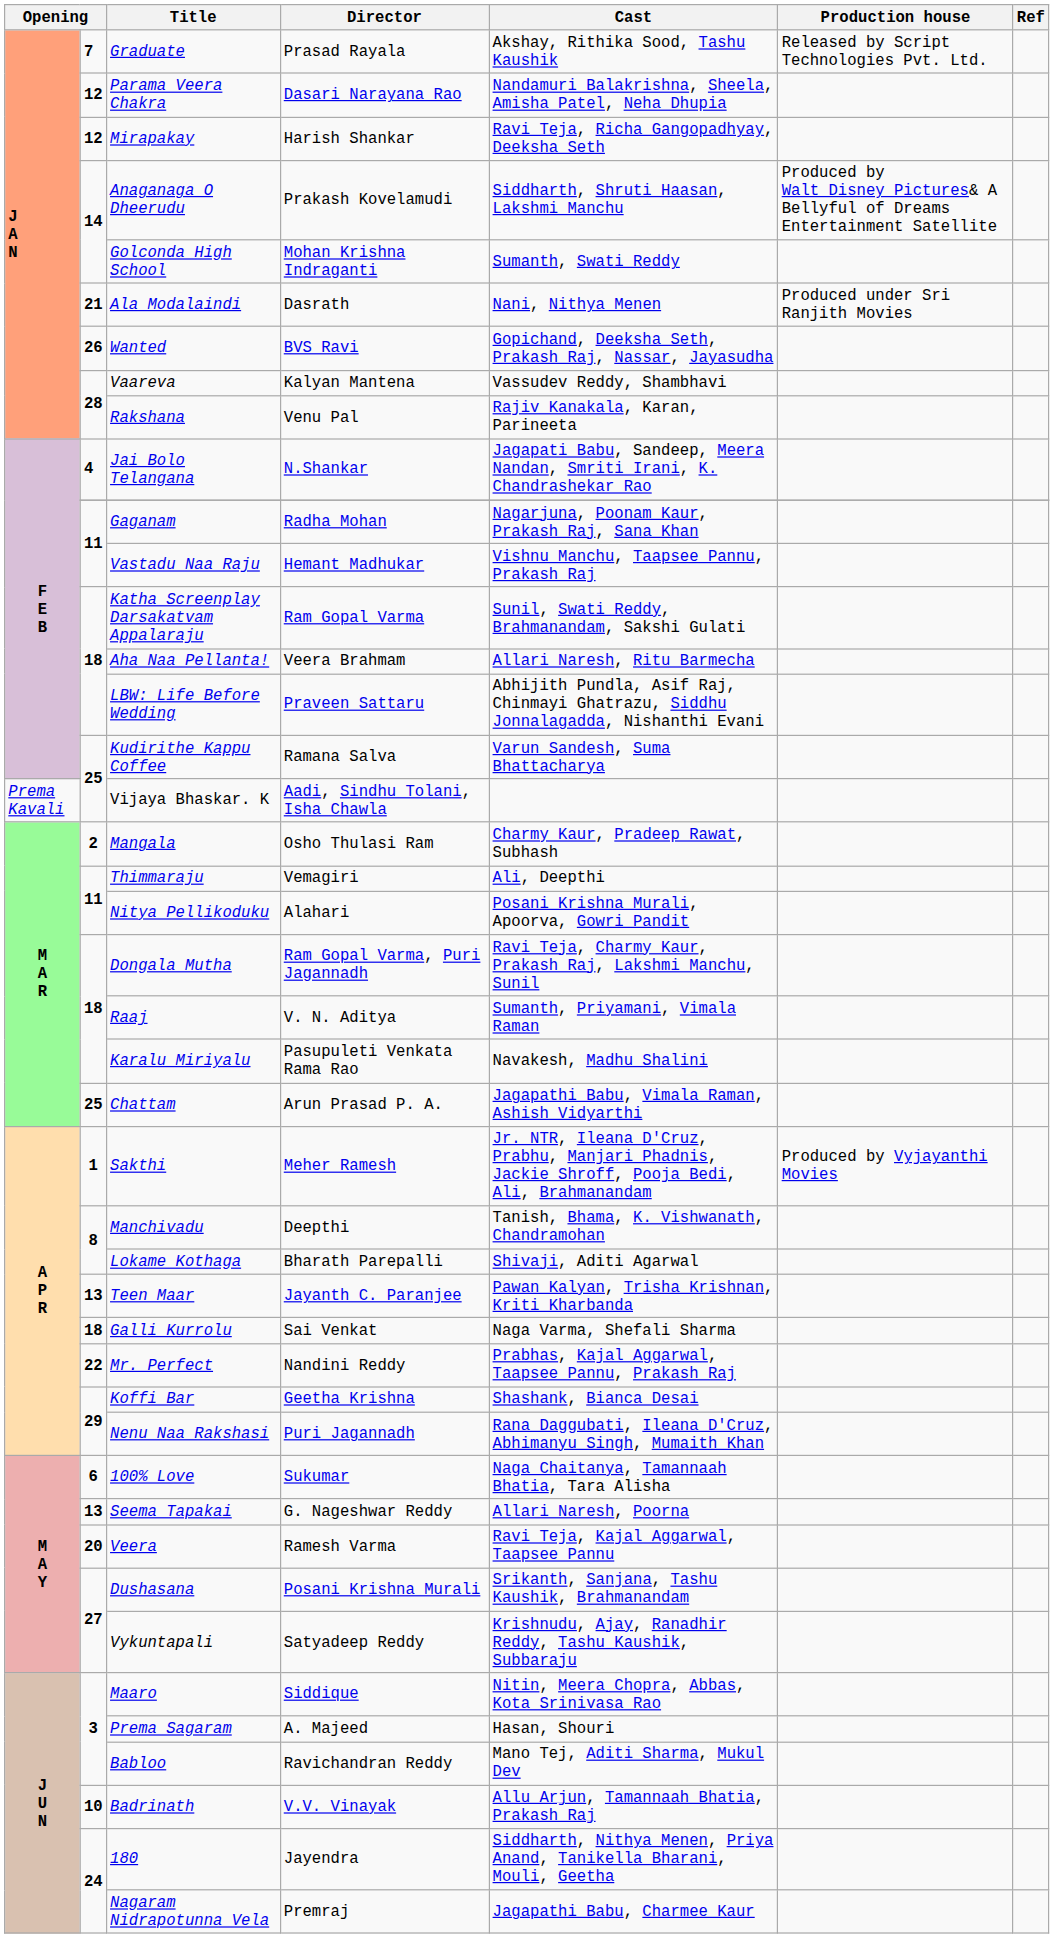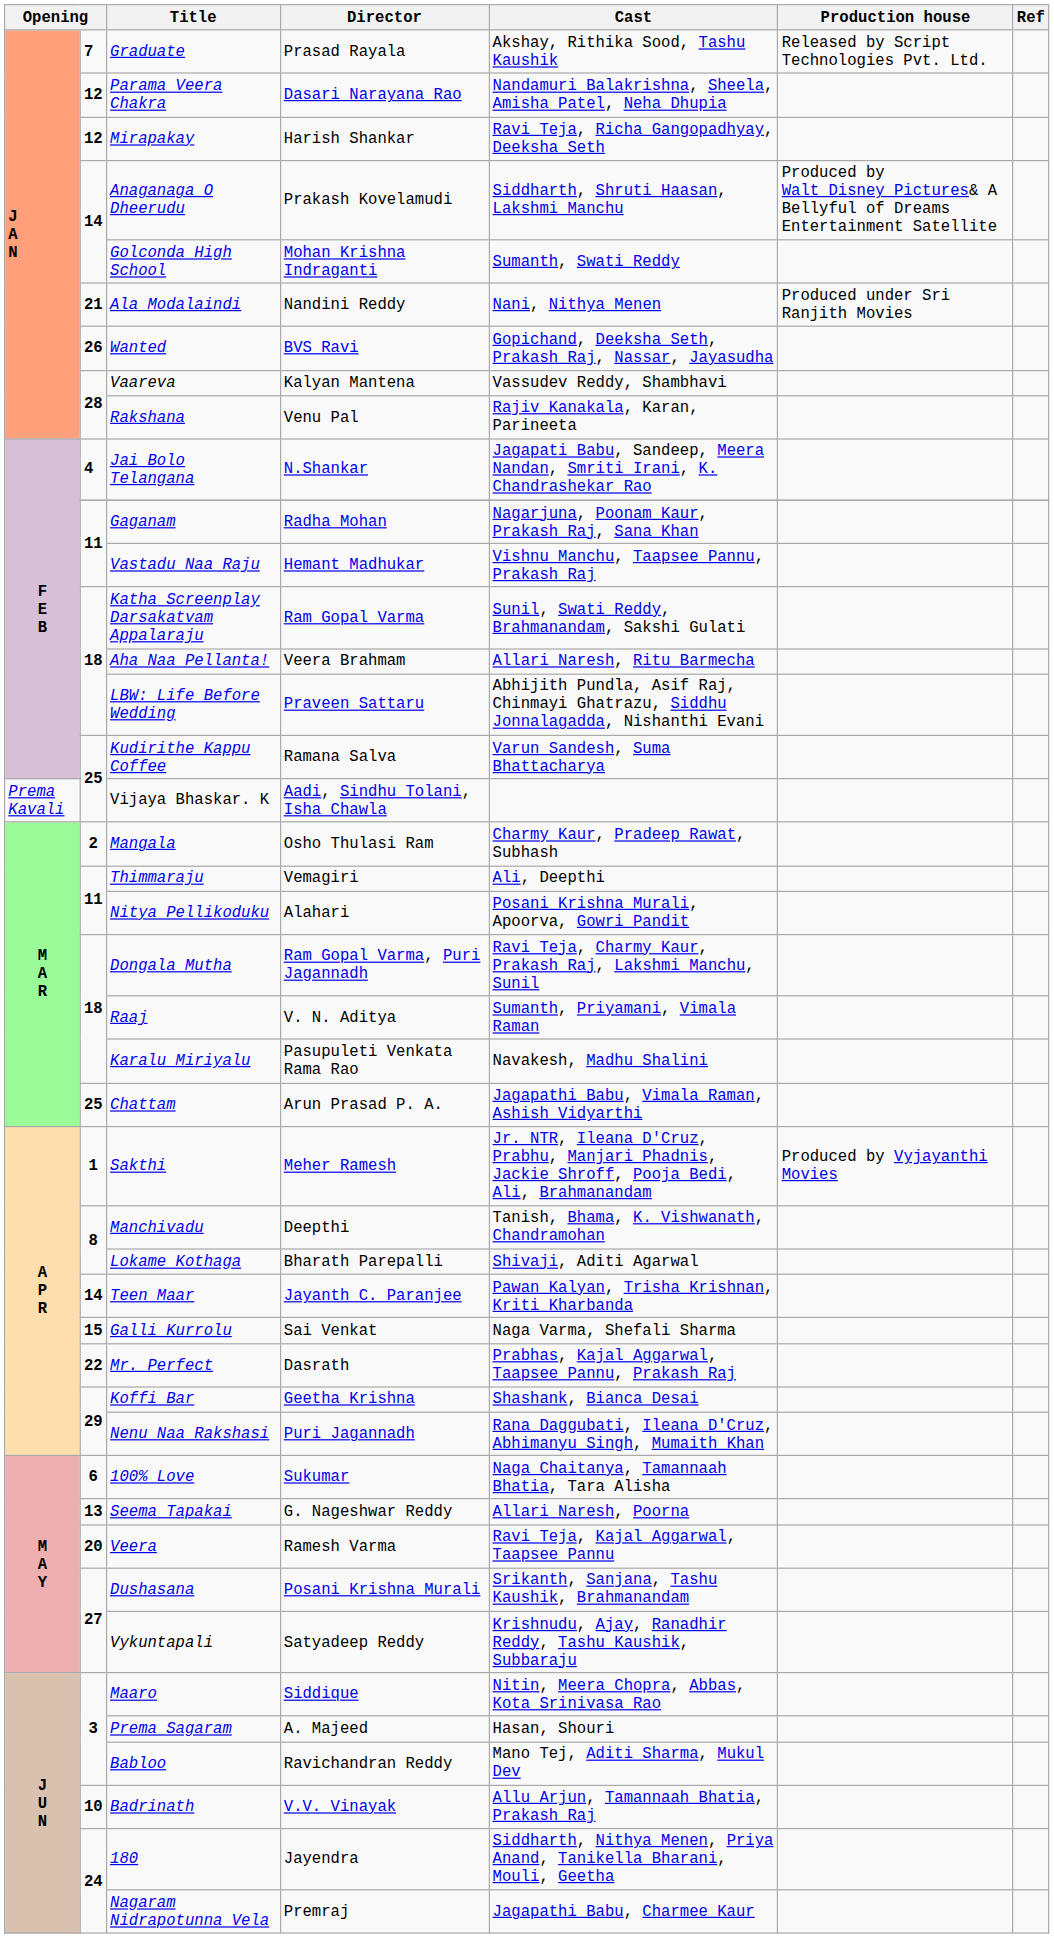(317, 305) Dasrath -> (345, 305) Nandini Reddy
(93, 1296) 13 -> (93, 1296) 14
(93, 1331) 18 -> (93, 1331) 15
(345, 1365) Nandini Reddy -> (317, 1365) Dasrath
